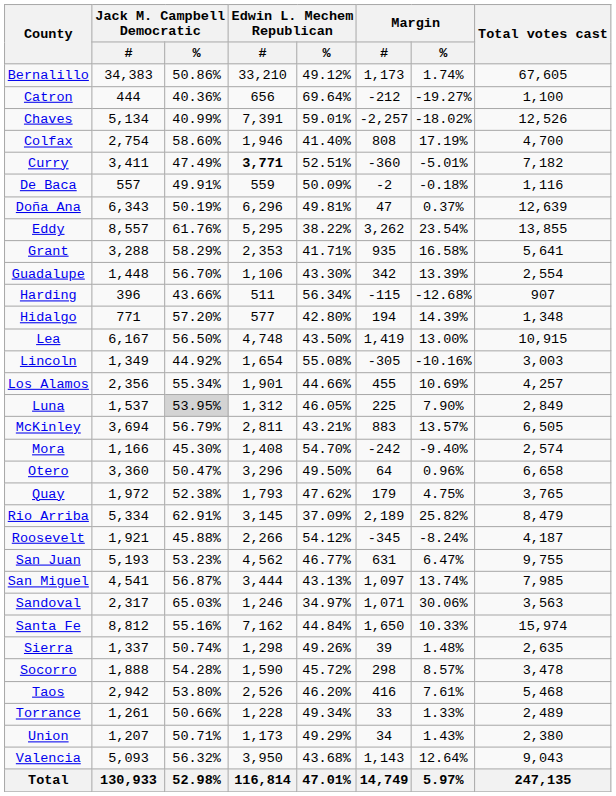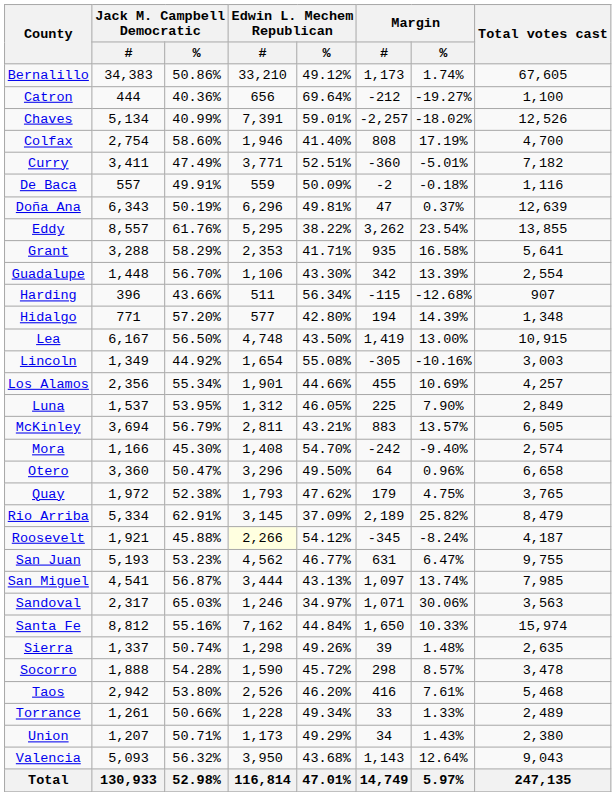(263, 163) bold -> (263, 163) normal
(197, 406) lightgrey background -> (197, 406) no background
(263, 538) no background -> (263, 538) lightyellow background
